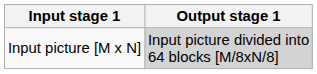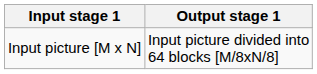(229, 48) lightgrey background -> (229, 48) no background
